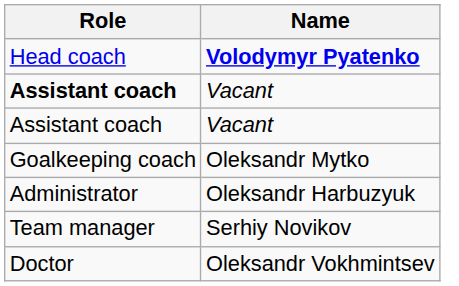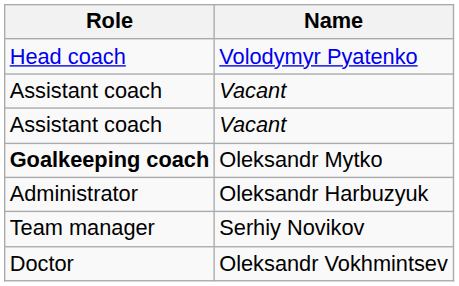(313, 56) bold -> (318, 56) normal
(93, 90) bold -> (86, 90) normal
(103, 159) normal -> (109, 159) bold
